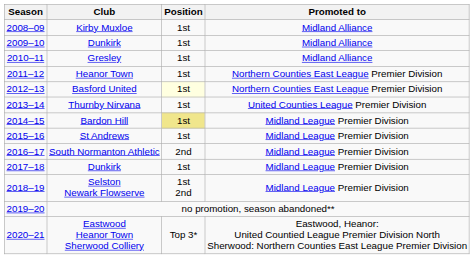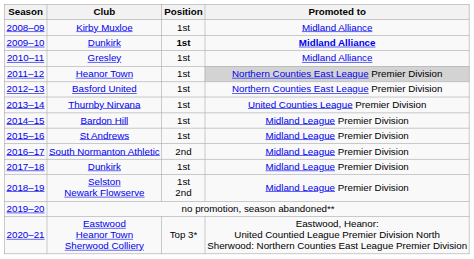(183, 43) normal -> (183, 43) bold
(337, 43) normal -> (337, 43) bold
(337, 74) no background -> (337, 74) lightgrey background
(183, 89) lightyellow background -> (183, 89) no background
(183, 120) khaki background -> (183, 120) no background
